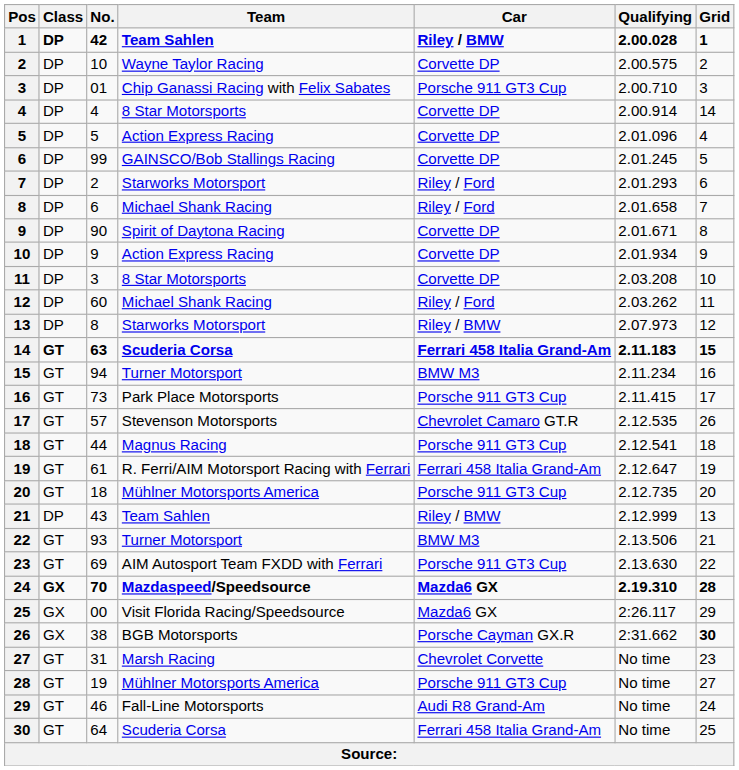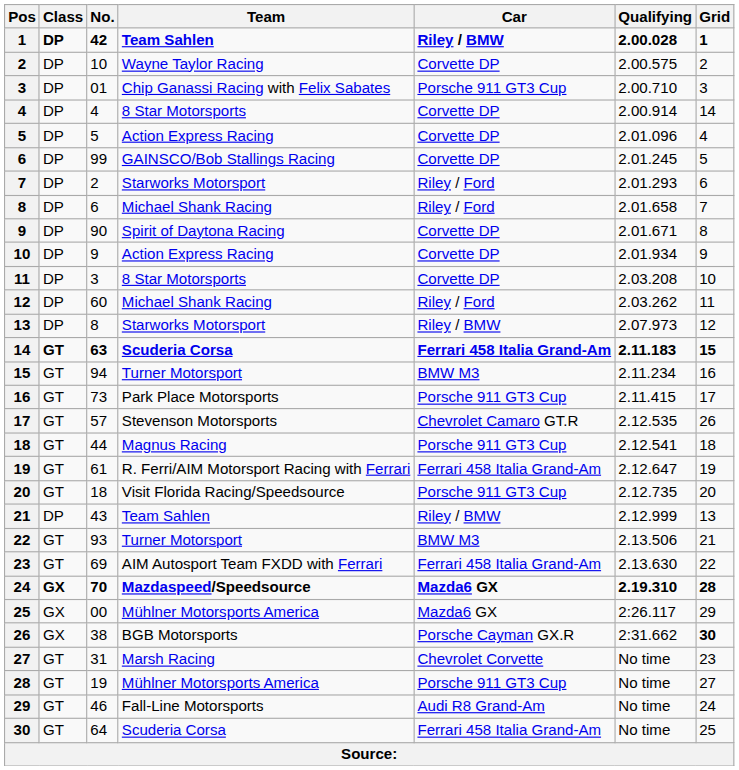(220, 492) Mühlner Motorsports America -> (233, 492) Visit Florida Racing/Speedsource
(492, 563) Porsche 911 GT3 Cup -> (509, 563) Ferrari 458 Italia Grand-Am
(233, 611) Visit Florida Racing/Speedsource -> (220, 611) Mühlner Motorsports America
